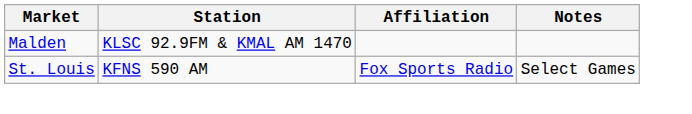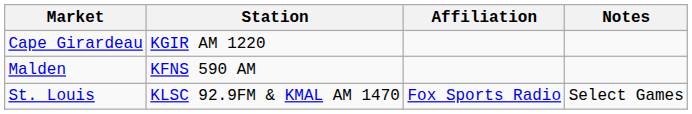+ row: (76, 44)
(227, 44) KLSC 92.9FM & KMAL AM 1470 -> (203, 70) KFNS 590 AM
(155, 70) KFNS 590 AM -> (275, 96) KLSC 92.9FM & KMAL AM 1470
